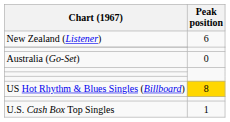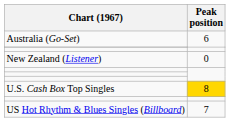(54, 39) New Zealand (Listener) -> (43, 39) Australia (Go-Set)
(43, 59) Australia (Go-Set) -> (54, 59) New Zealand (Listener)
(96, 89) US Hot Rhythm & Blues Singles (Billboard) -> (60, 89) U.S. Cash Box Top Singles
(60, 109) U.S. Cash Box Top Singles -> (96, 109) US Hot Rhythm & Blues Singles (Billboard)
(206, 109) 1 -> (206, 109) 7
